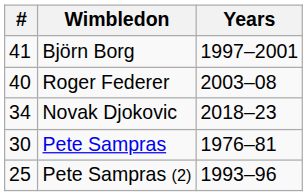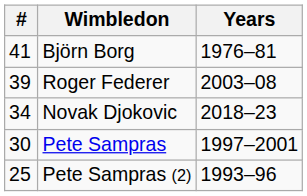(249, 51) 1997–2001 -> (238, 51) 1976–81
(20, 82) 40 -> (20, 82) 39
(238, 144) 1976–81 -> (249, 144) 1997–2001
